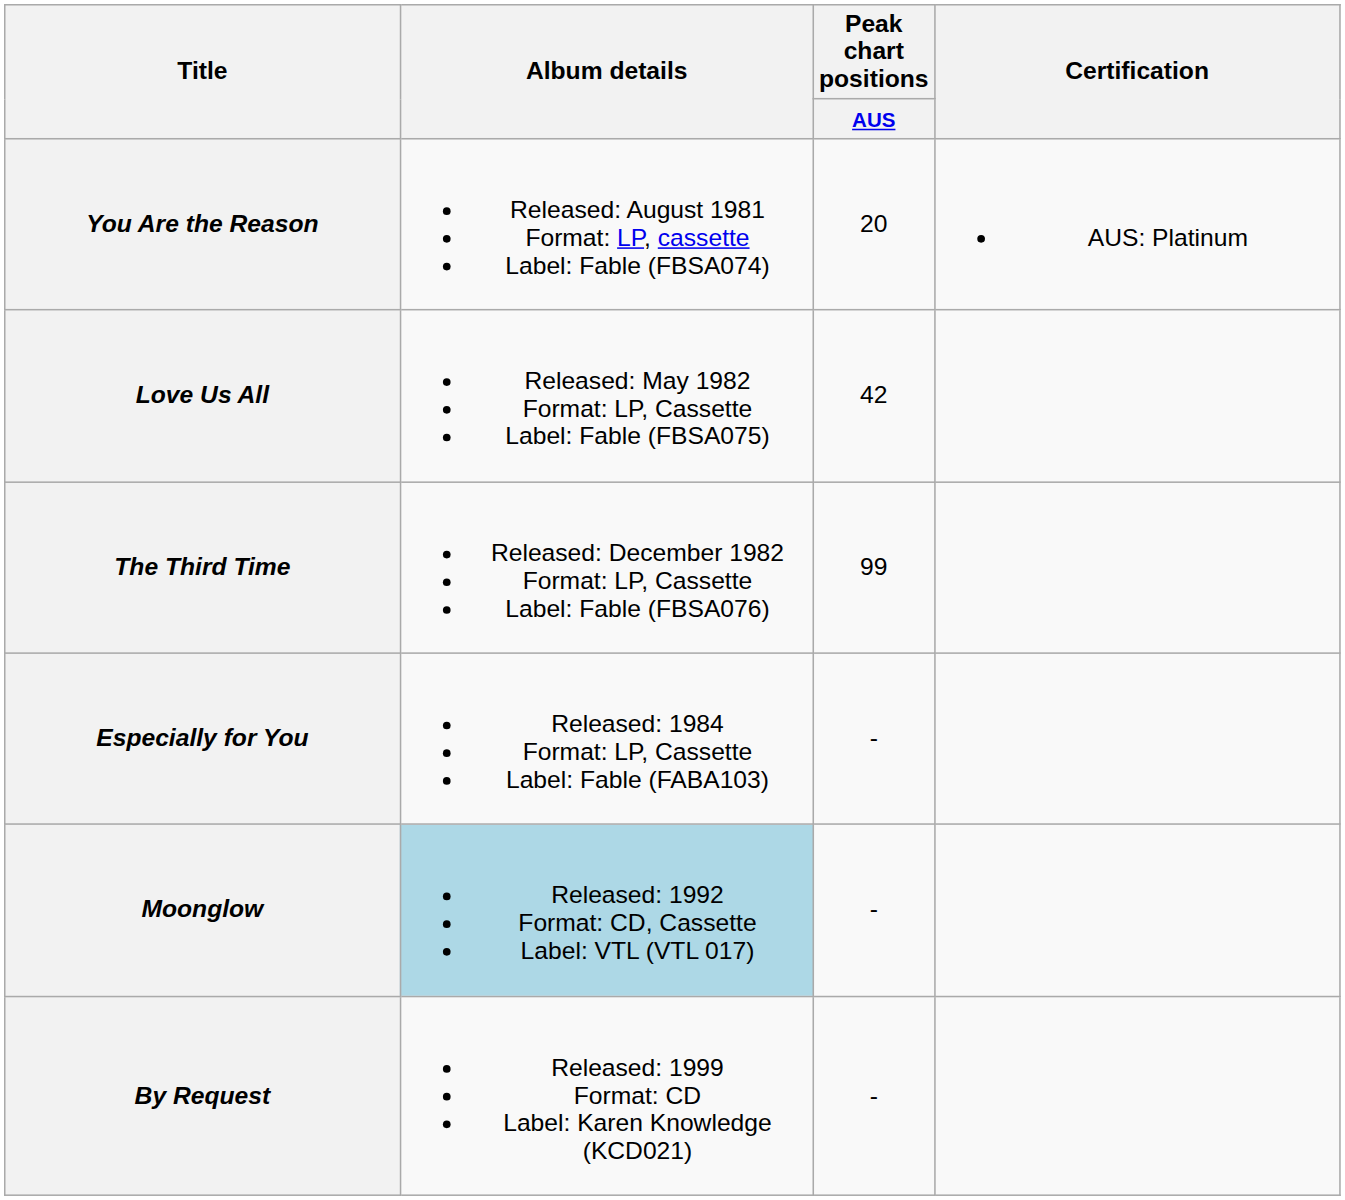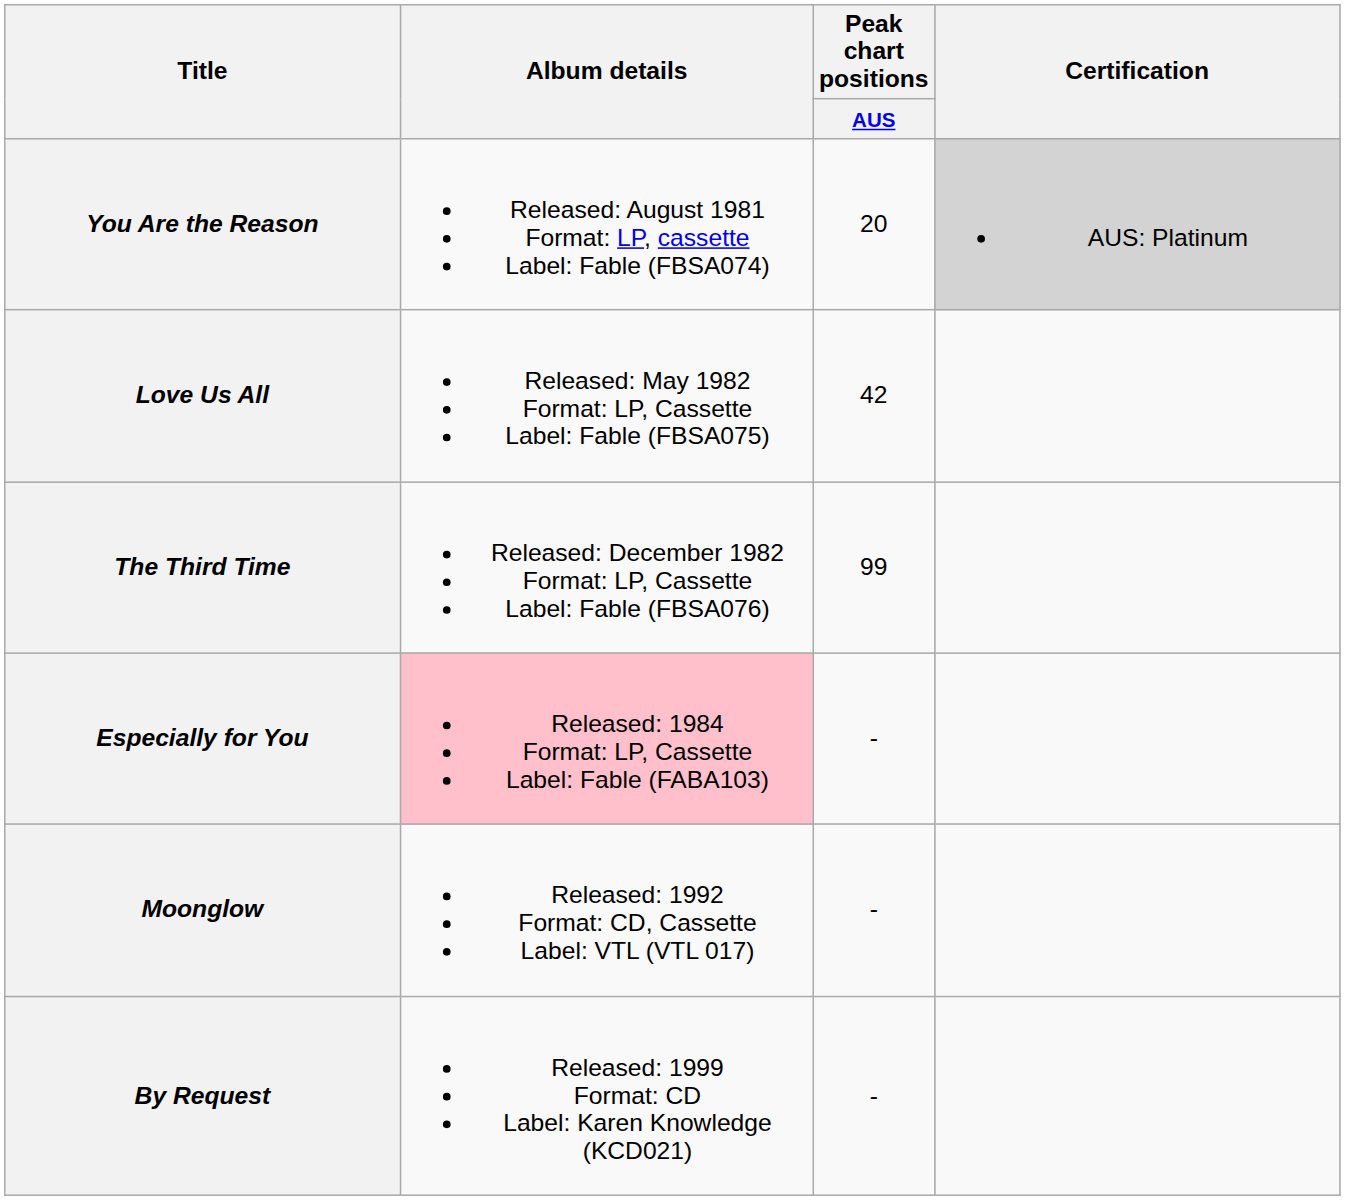(1137, 238) no background -> (1137, 238) lightgrey background
(607, 753) no background -> (607, 753) pink background
(607, 924) lightblue background -> (607, 924) no background
